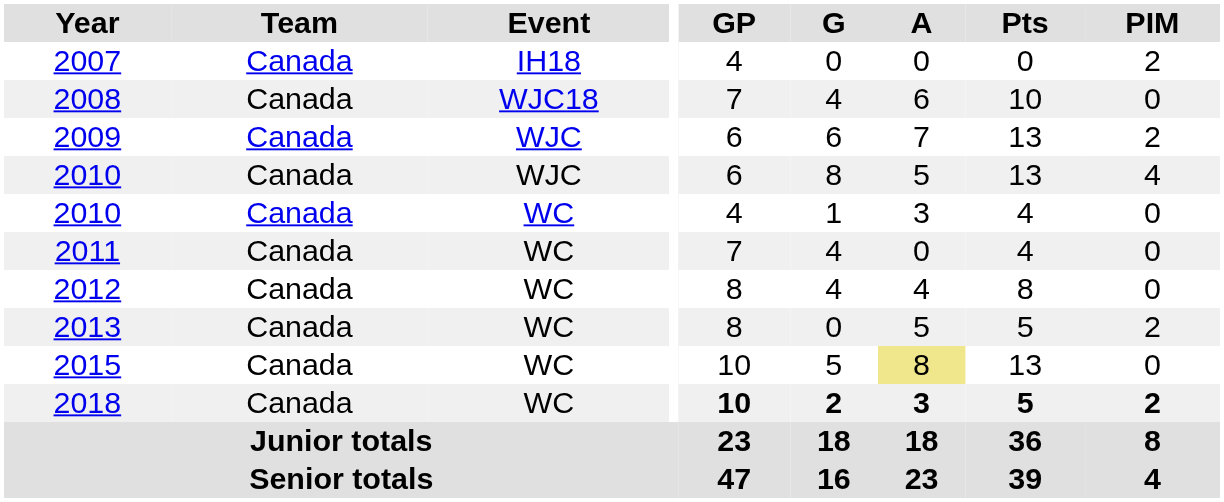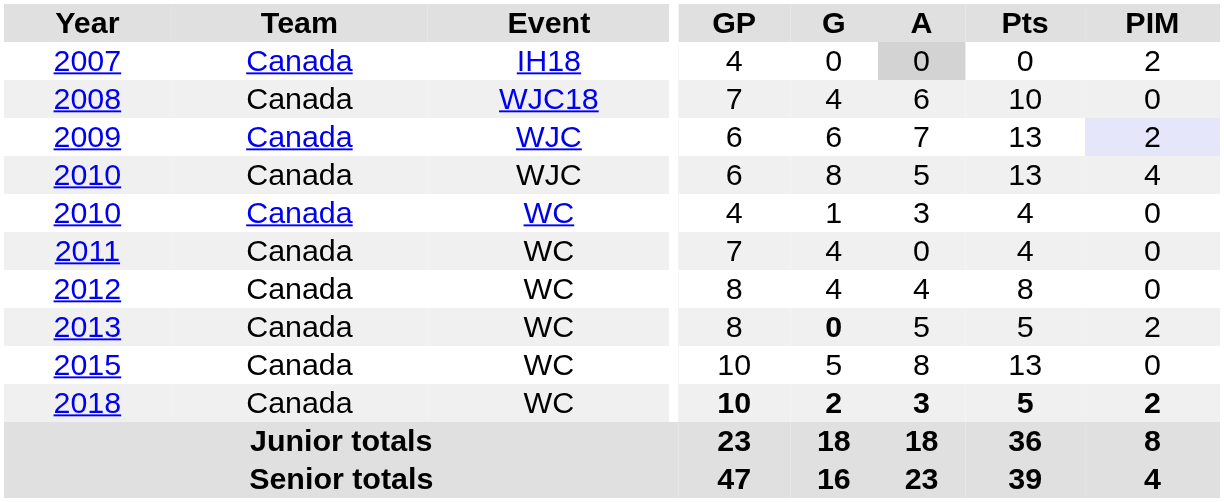(922, 60) no background -> (922, 60) lightgrey background
(1152, 136) no background -> (1152, 136) lavender background
(834, 326) normal -> (834, 326) bold
(922, 364) khaki background -> (922, 364) no background
